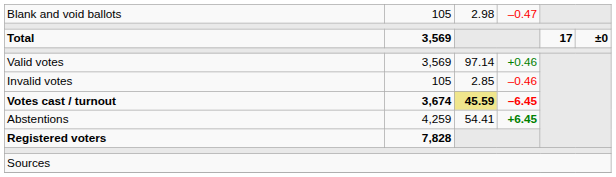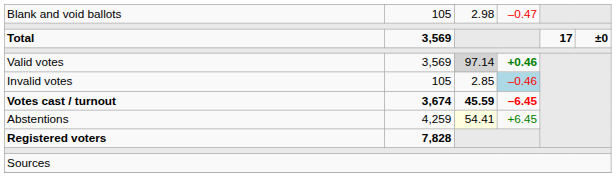(480, 62) no background -> (480, 62) lightgrey background
(522, 62) normal -> (522, 62) bold
(522, 81) no background -> (522, 81) lightblue background
(480, 100) khaki background -> (480, 100) no background
(480, 119) no background -> (480, 119) lightyellow background
(522, 119) bold -> (522, 119) normal
